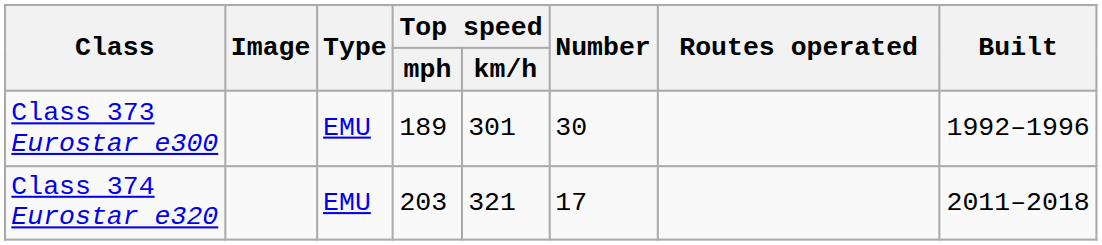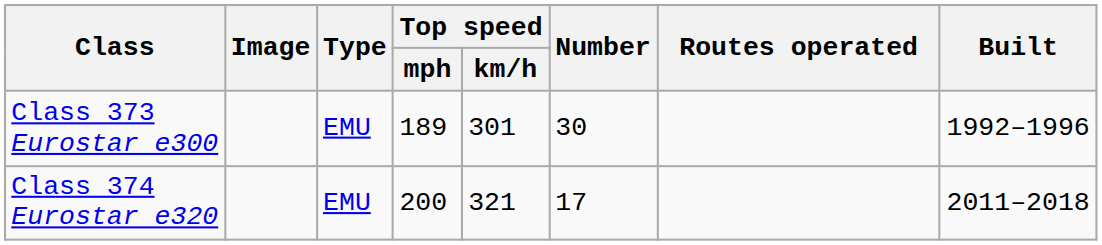(423, 202) 203 -> (423, 202) 200
